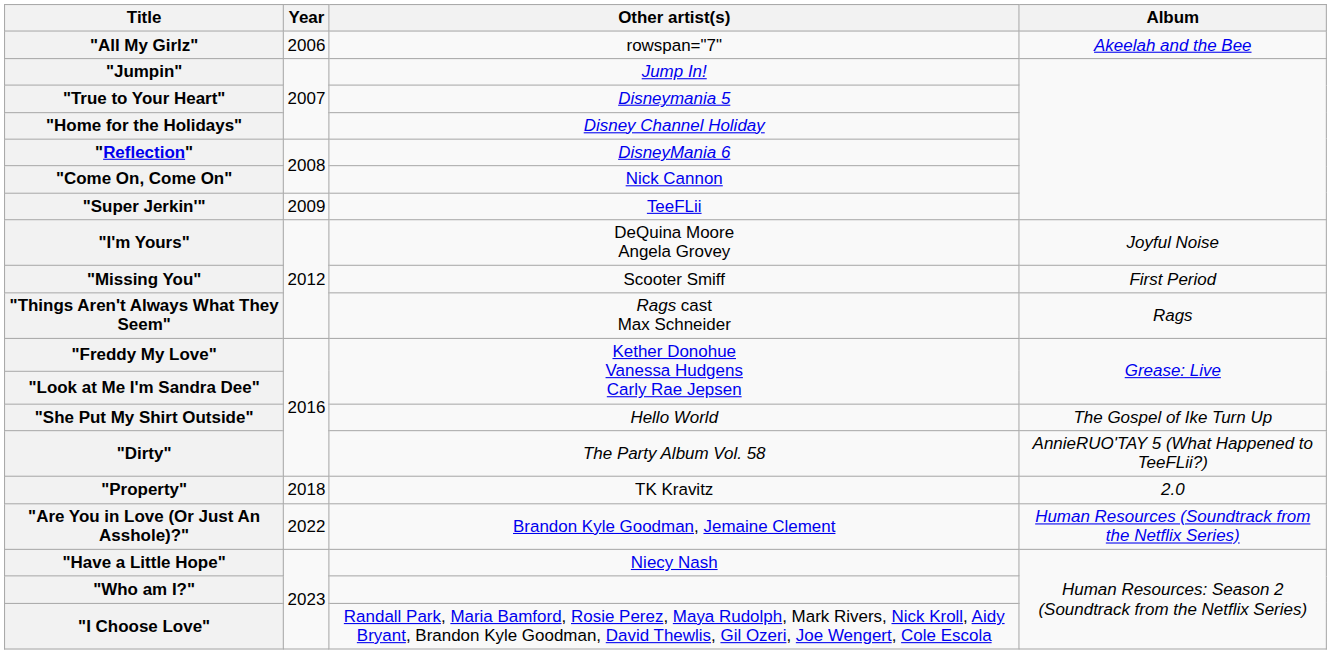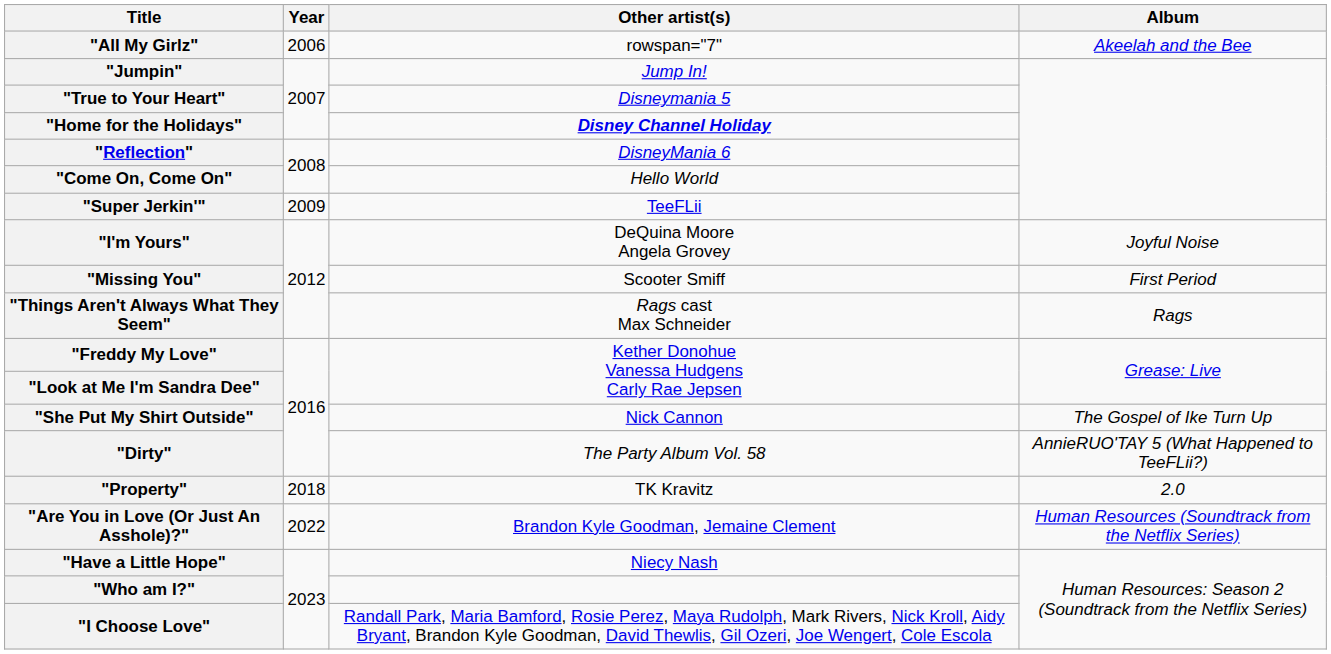(674, 125) normal -> (674, 125) bold
(674, 179) Nick Cannon -> (674, 179) Hello World
(674, 417) Hello World -> (674, 417) Nick Cannon
